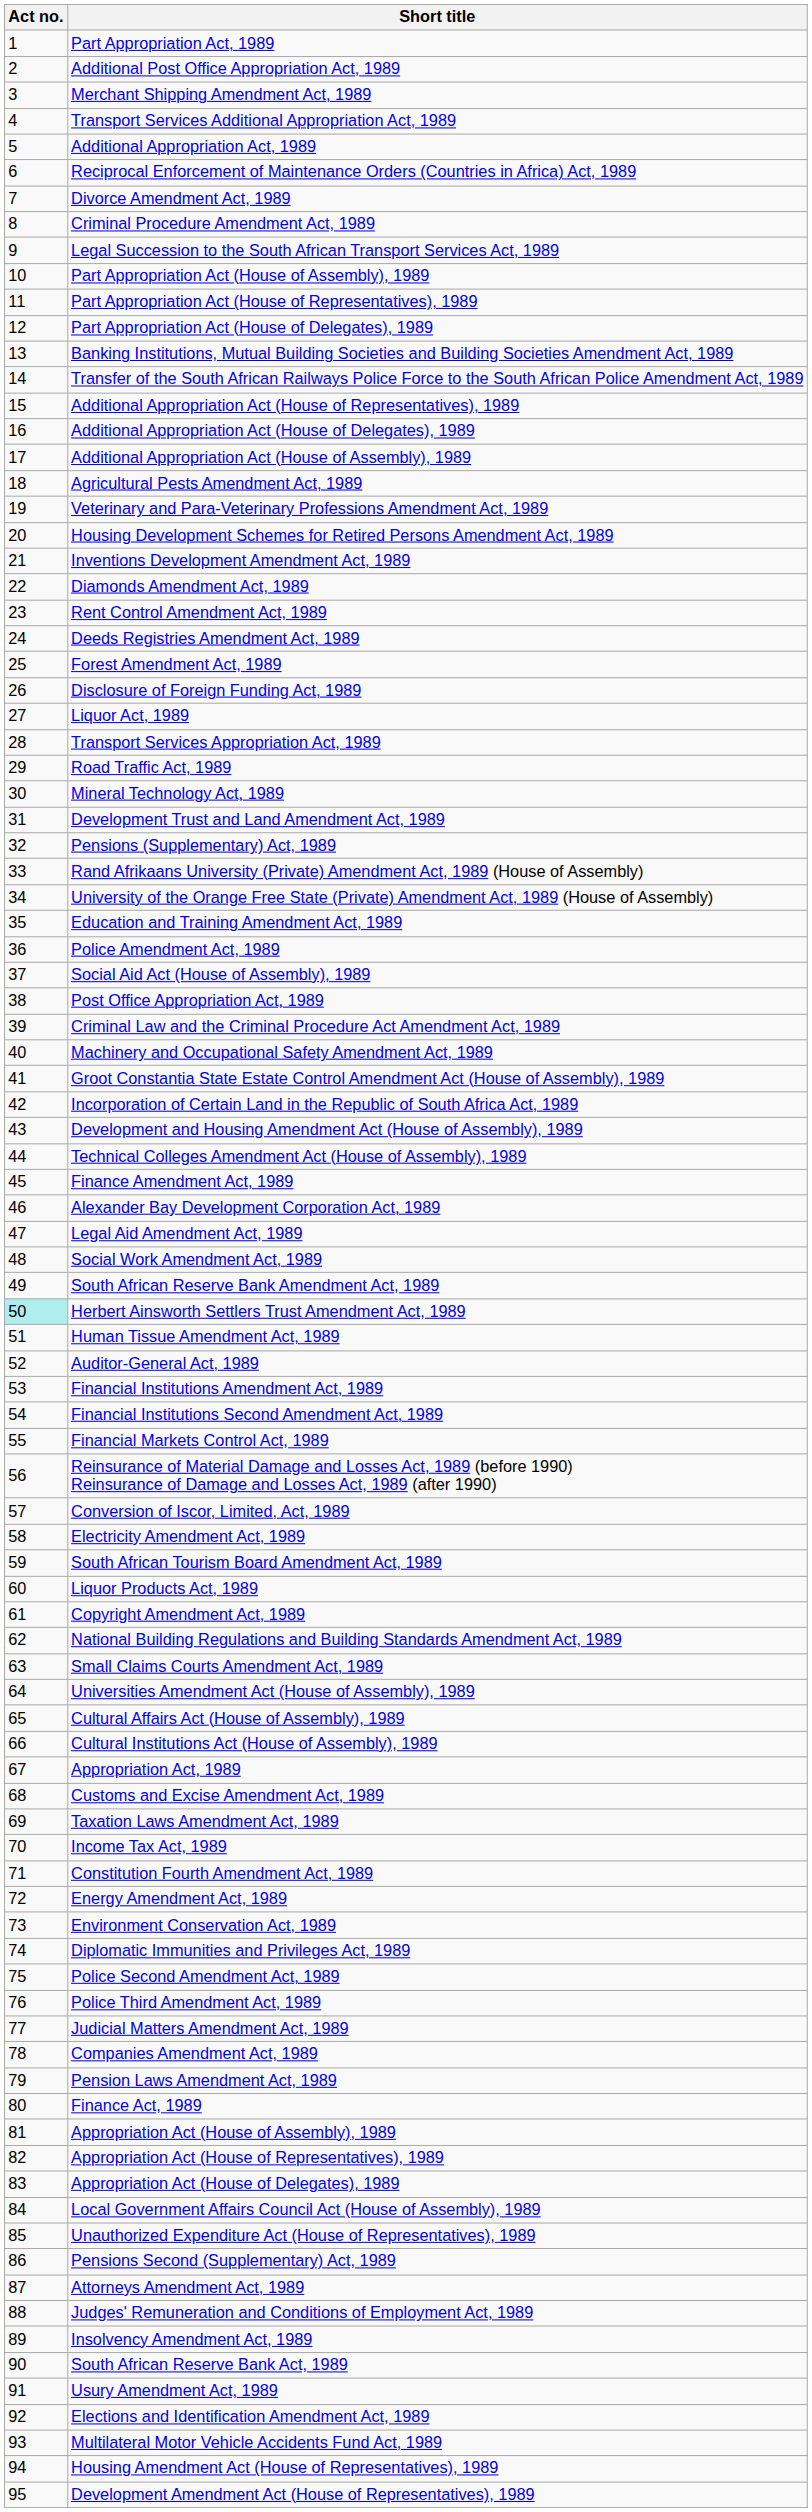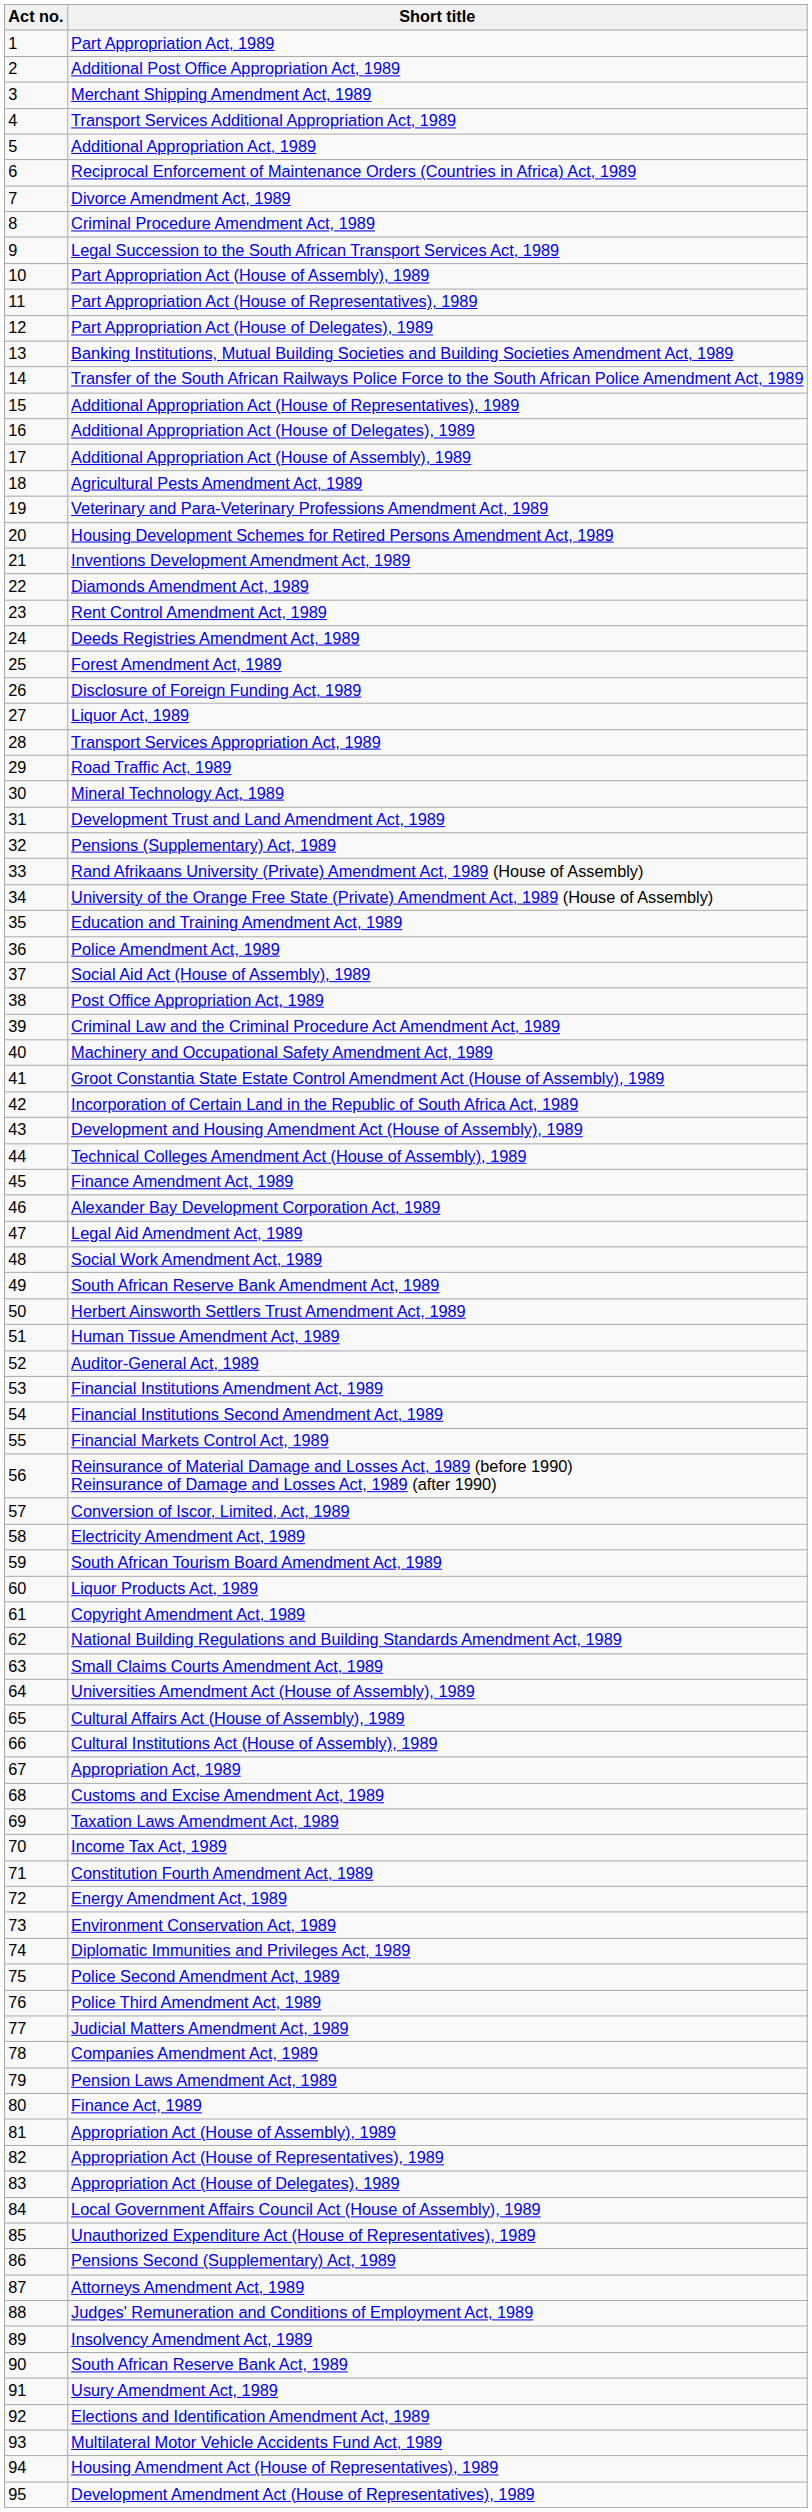(17, 1311) paleturquoise background -> (17, 1311) no background
